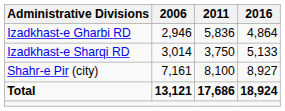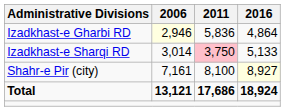(177, 33) no background -> (177, 33) lightyellow background
(219, 52) no background -> (219, 52) pink background
(262, 71) no background -> (262, 71) lightyellow background
